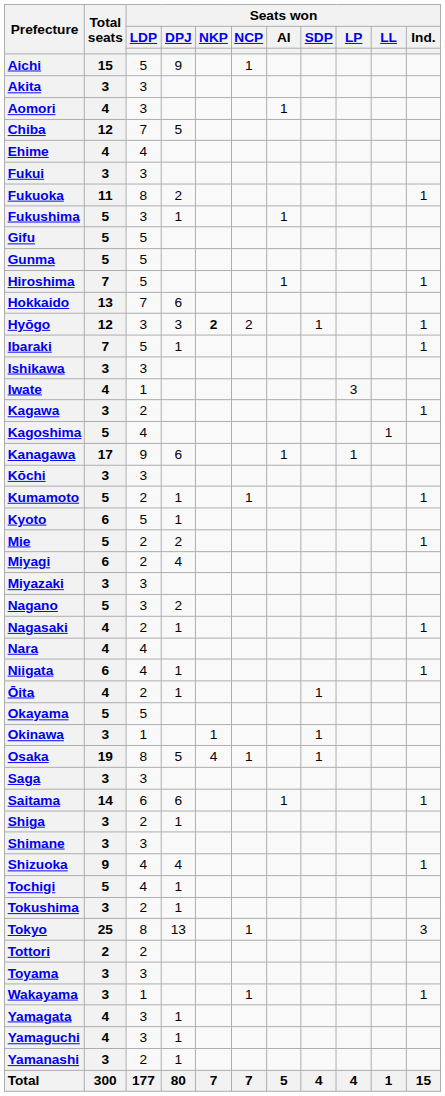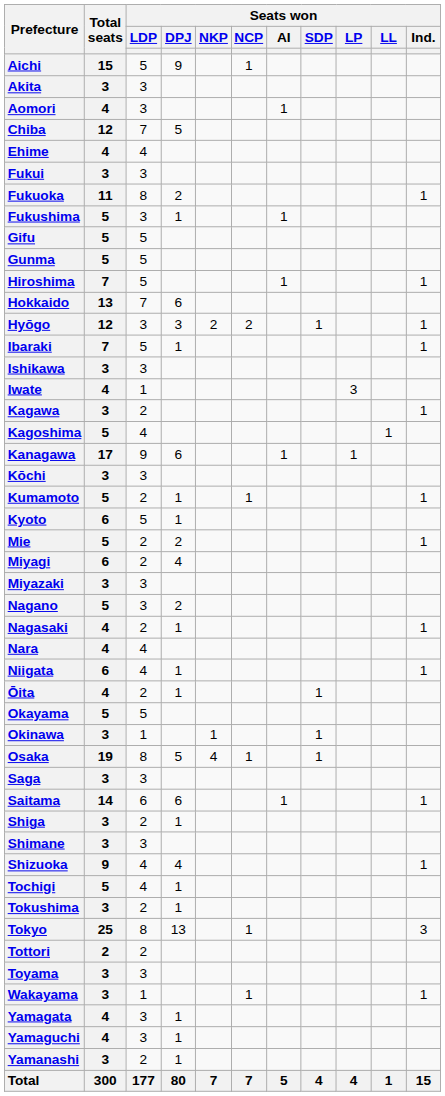(213, 325) bold -> (213, 325) normal
